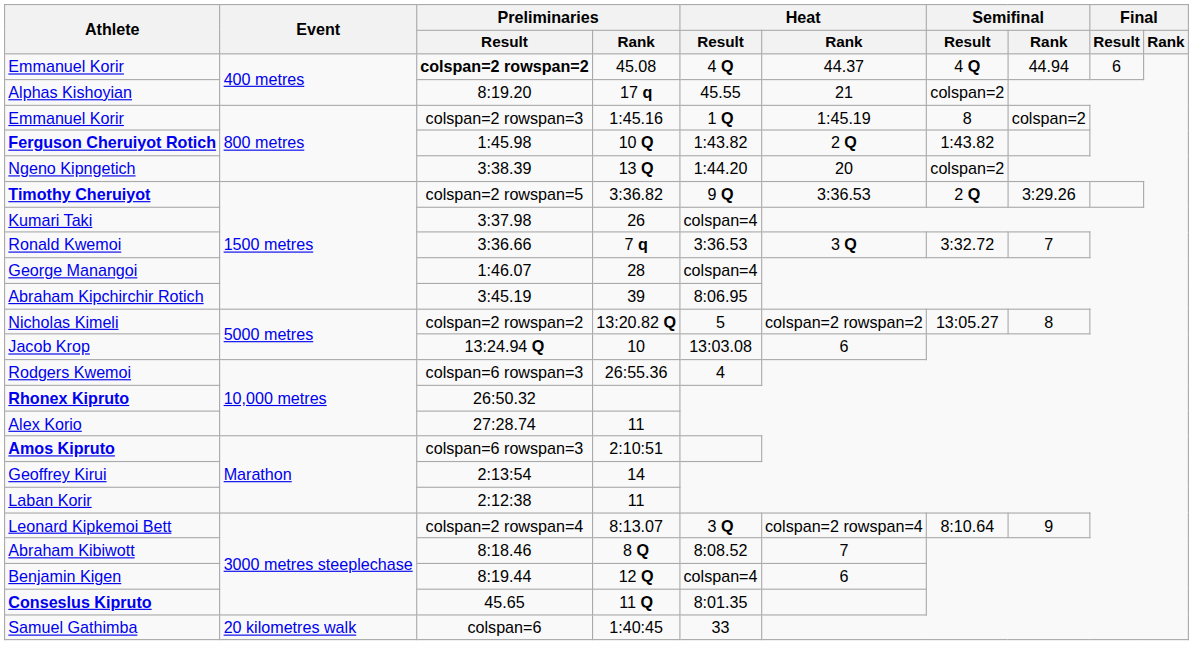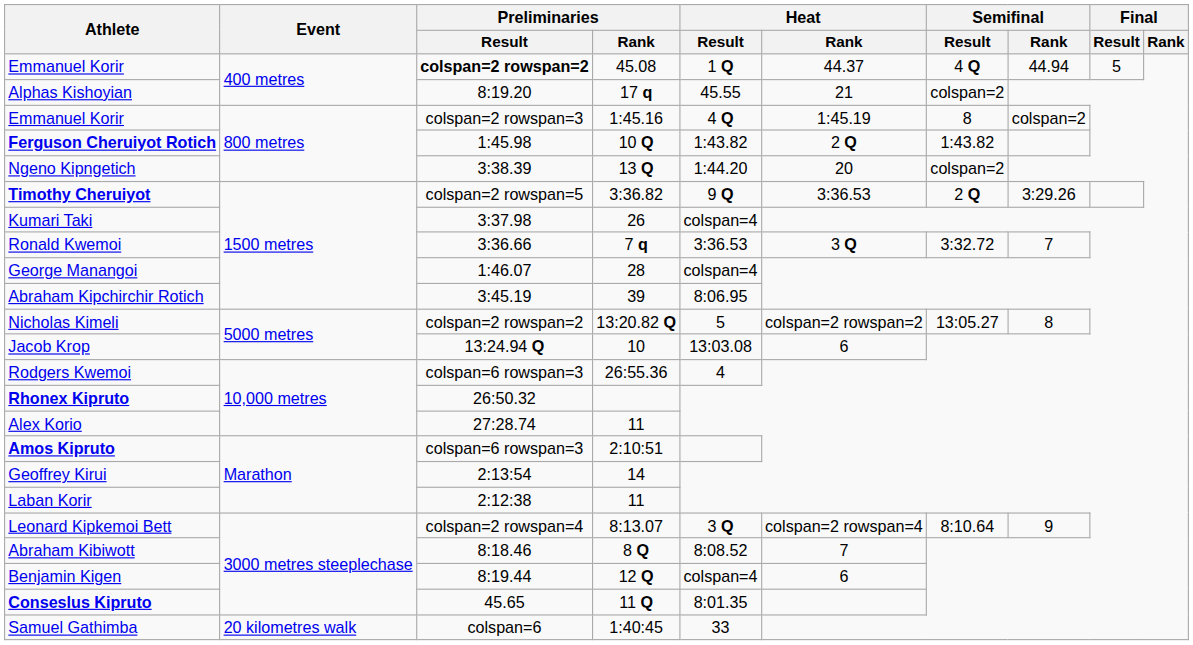(721, 67) 4 Q -> (721, 67) 1 Q
(1117, 67) 6 -> (1117, 67) 5
(721, 118) 1 Q -> (721, 118) 4 Q
